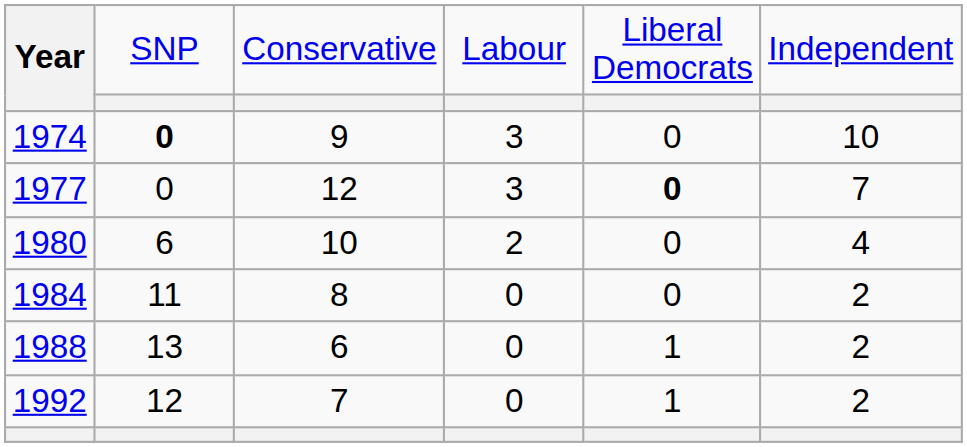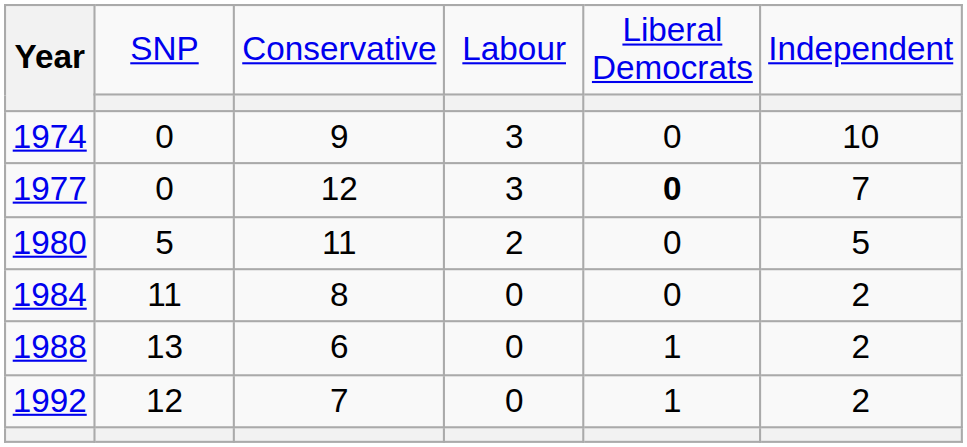(164, 136) bold -> (164, 136) normal
(164, 242) 6 -> (164, 242) 5
(339, 242) 10 -> (339, 242) 11
(861, 242) 4 -> (861, 242) 5
